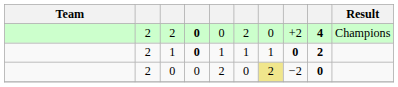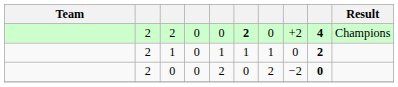(197, 33) bold -> (197, 33) normal
(246, 33) normal -> (246, 33) bold
(197, 52) bold -> (197, 52) normal
(295, 52) bold -> (295, 52) normal
(271, 71) khaki background -> (271, 71) no background
